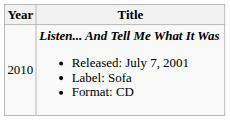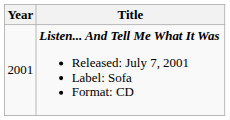(20, 70) 2010 -> (20, 70) 2001
